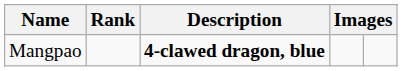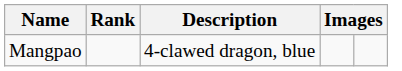(234, 50) bold -> (230, 50) normal
